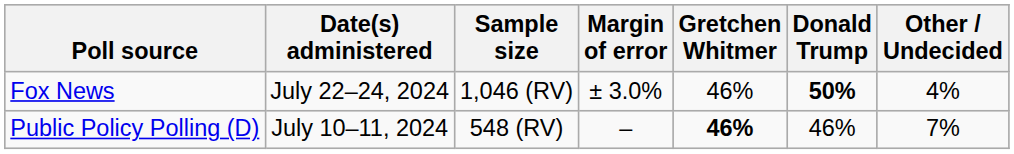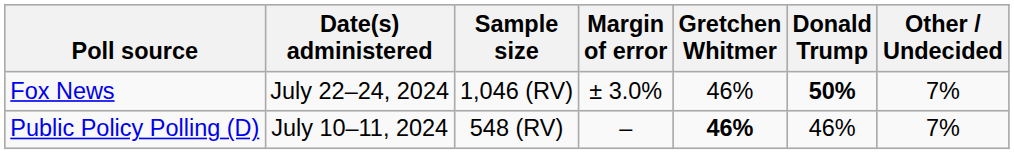(943, 90) 4% -> (943, 90) 7%
